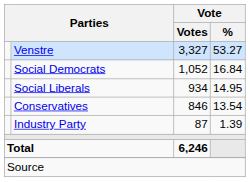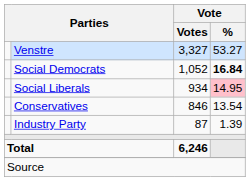(228, 69) normal -> (228, 69) bold
(228, 87) no background -> (228, 87) pink background
